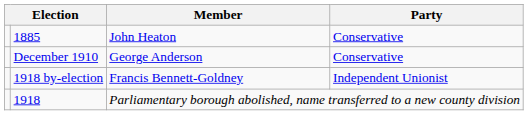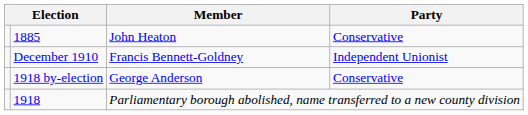(156, 57) George Anderson -> (176, 57) Francis Bennett-Goldney
(368, 57) Conservative -> (390, 57) Independent Unionist
(176, 78) Francis Bennett-Goldney -> (156, 78) George Anderson
(390, 78) Independent Unionist -> (368, 78) Conservative
